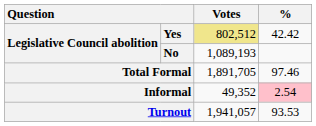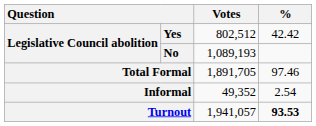(236, 33) khaki background -> (236, 33) no background
(285, 92) pink background -> (285, 92) no background
(285, 111) normal -> (285, 111) bold
